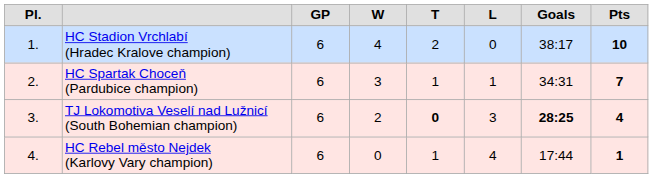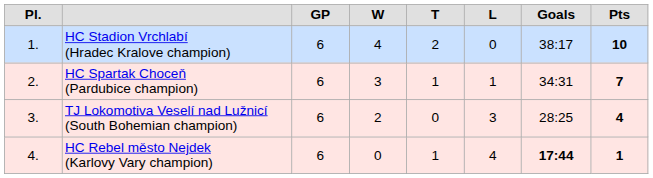(435, 118) bold -> (435, 118) normal
(556, 118) bold -> (556, 118) normal
(556, 155) normal -> (556, 155) bold
